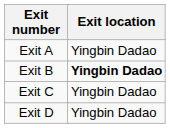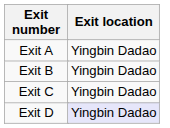(117, 71) bold -> (114, 71) normal
(114, 112) no background -> (114, 112) lavender background
